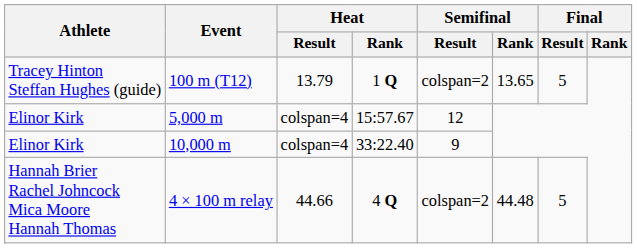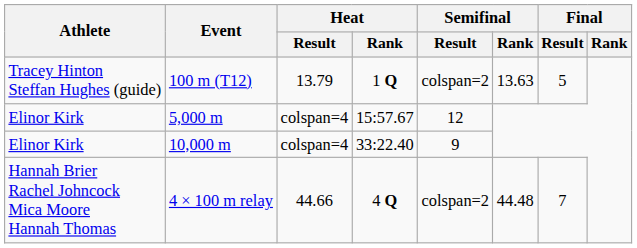(515, 80) 13.65 -> (515, 80) 13.63
(562, 200) 5 -> (562, 200) 7
